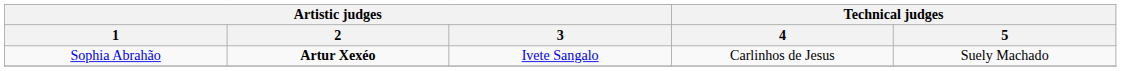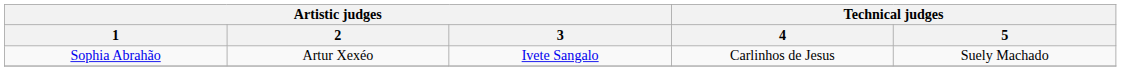(338, 55) bold -> (338, 55) normal
